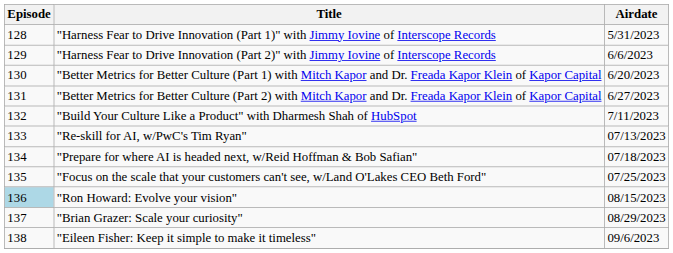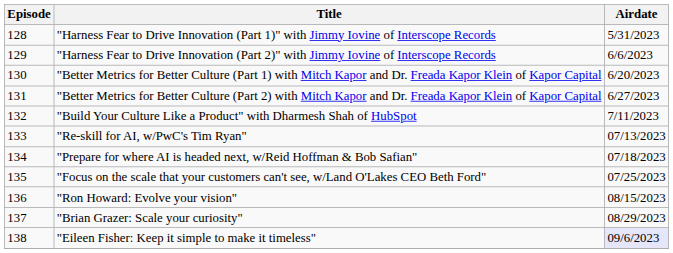(17, 197) lightblue background -> (17, 197) no background
(633, 237) no background -> (633, 237) lavender background
